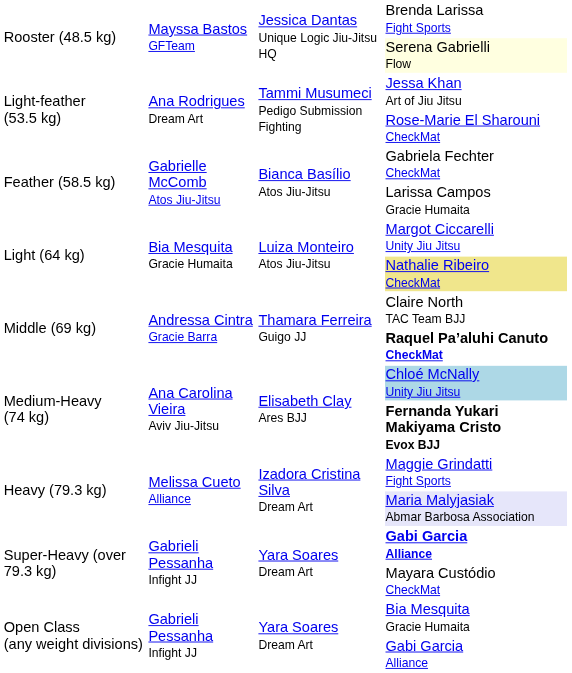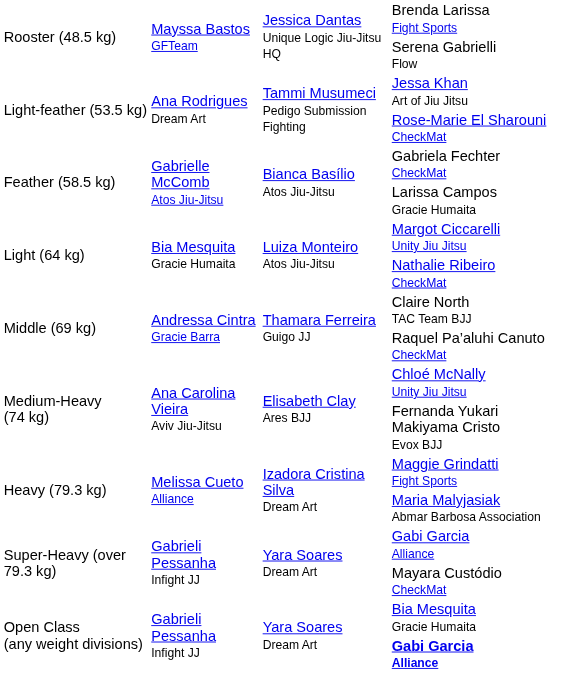(438, 55) lightyellow background -> (444, 55) no background
(437, 273) khaki background -> (444, 273) no background
(467, 346) bold -> (468, 346) normal
(432, 383) lightblue background -> (439, 383) no background
(443, 427) bold -> (446, 427) normal
(460, 508) lavender background -> (466, 508) no background
(426, 545) bold -> (431, 545) normal
(424, 654) normal -> (433, 654) bold
